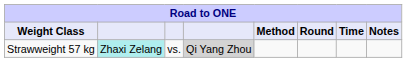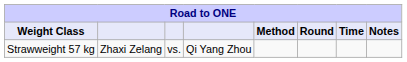(131, 49) paleturquoise background -> (131, 49) no background
(219, 49) lightgrey background -> (219, 49) no background
